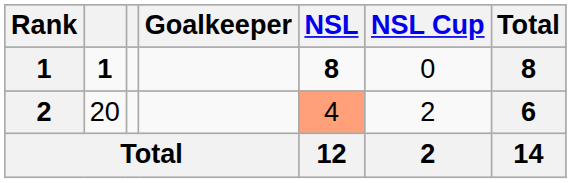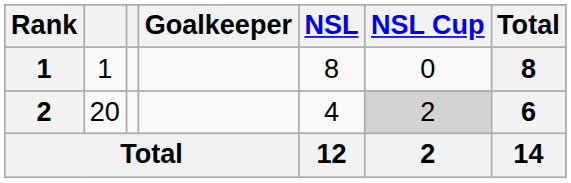(105, 68) bold -> (105, 68) normal
(331, 68) bold -> (331, 68) normal
(331, 111) lightsalmon background -> (331, 111) no background
(428, 111) no background -> (428, 111) lightgrey background
